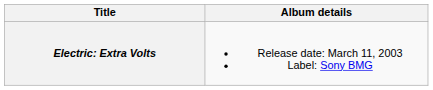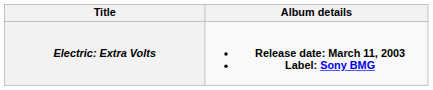(317, 59) normal -> (317, 59) bold
